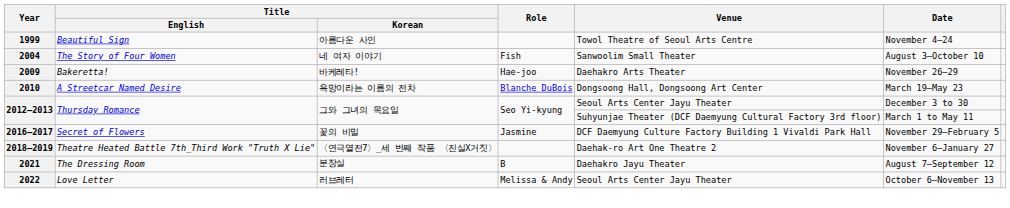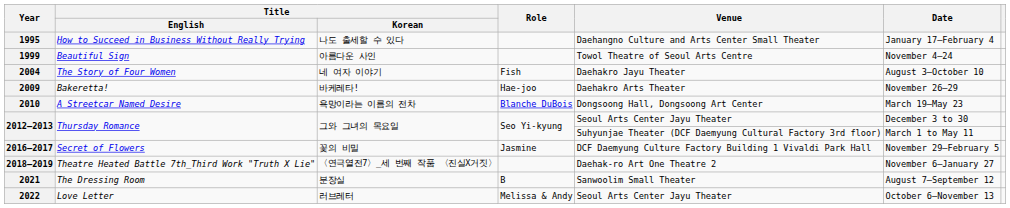+ row: (30, 40)
(636, 56) Sanwoolim Small Theater -> (631, 72) Daehakro Jayu Theater
(631, 164) Daehakro Jayu Theater -> (636, 180) Sanwoolim Small Theater
